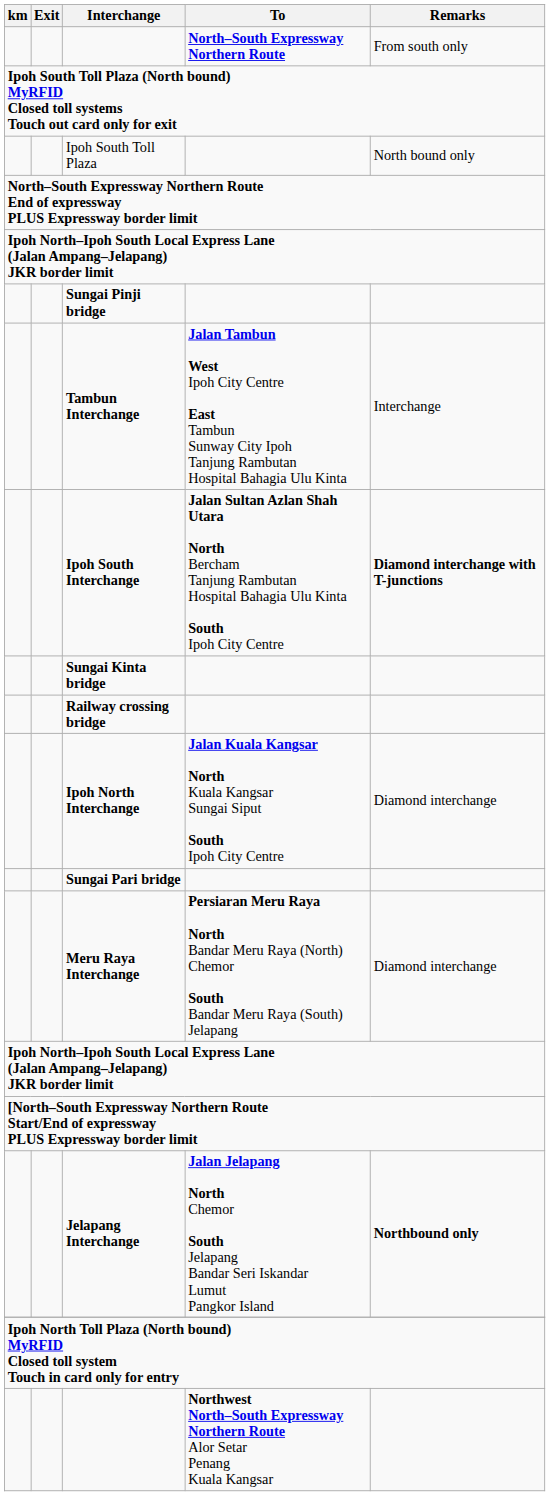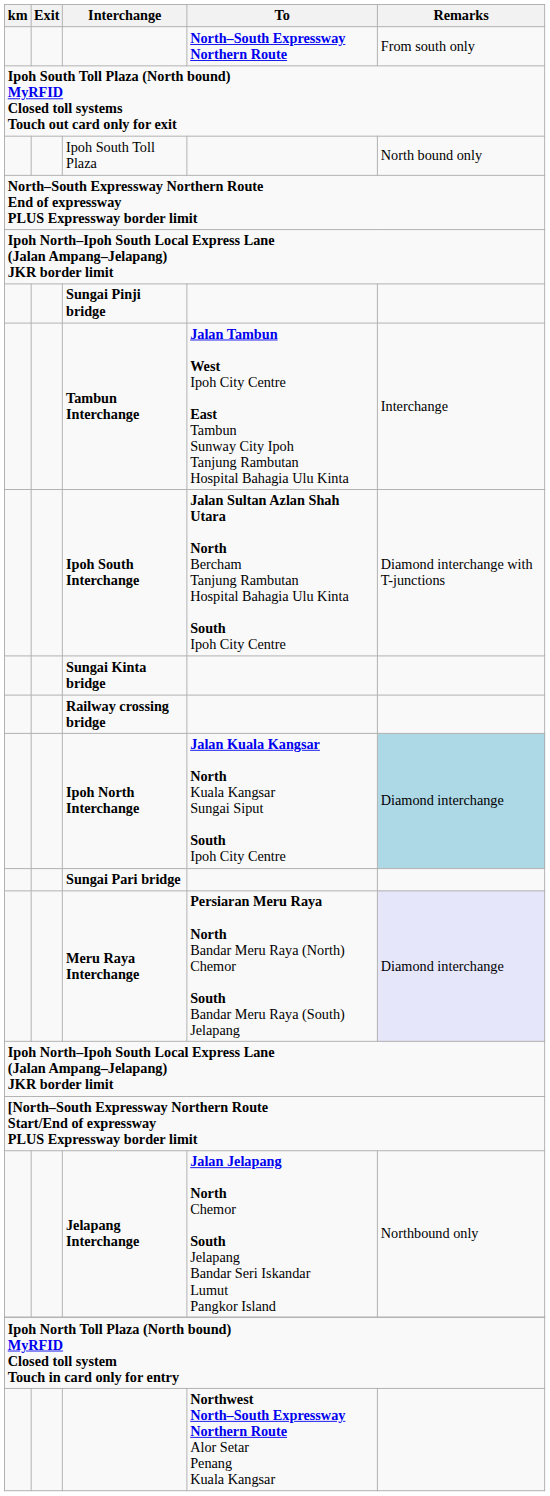(455, 572) bold -> (457, 572) normal
(435, 800) no background -> (442, 800) lightblue background
(435, 966) no background -> (442, 966) lavender background
(426, 1234) bold -> (430, 1234) normal
